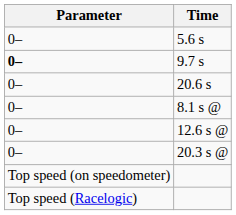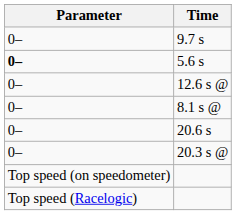(191, 38) 5.6 s -> (191, 38) 9.7 s
(191, 61) 9.7 s -> (191, 61) 5.6 s
(194, 84) 20.6 s -> (203, 84) 12.6 s @
(203, 130) 12.6 s @ -> (194, 130) 20.6 s
